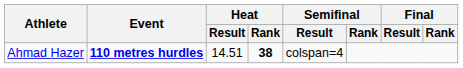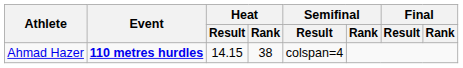(227, 53) 14.51 -> (227, 53) 14.15
(265, 53) bold -> (265, 53) normal
